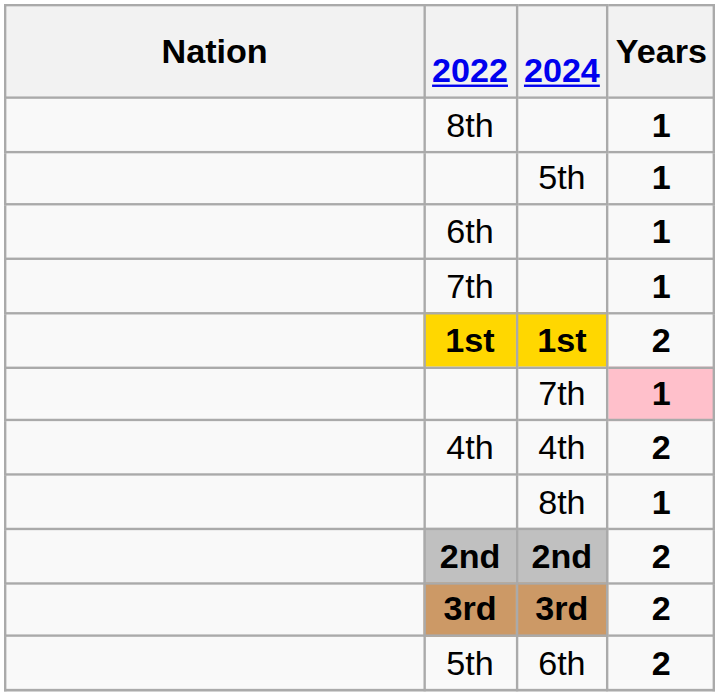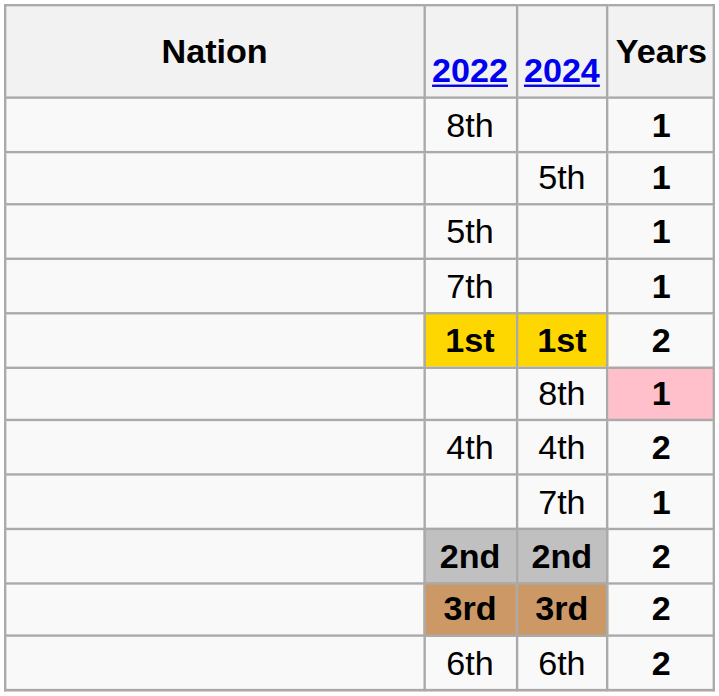(470, 232) 6th -> (470, 232) 5th
(562, 394) 7th -> (562, 394) 8th
(562, 502) 8th -> (562, 502) 7th
(470, 664) 5th -> (470, 664) 6th
